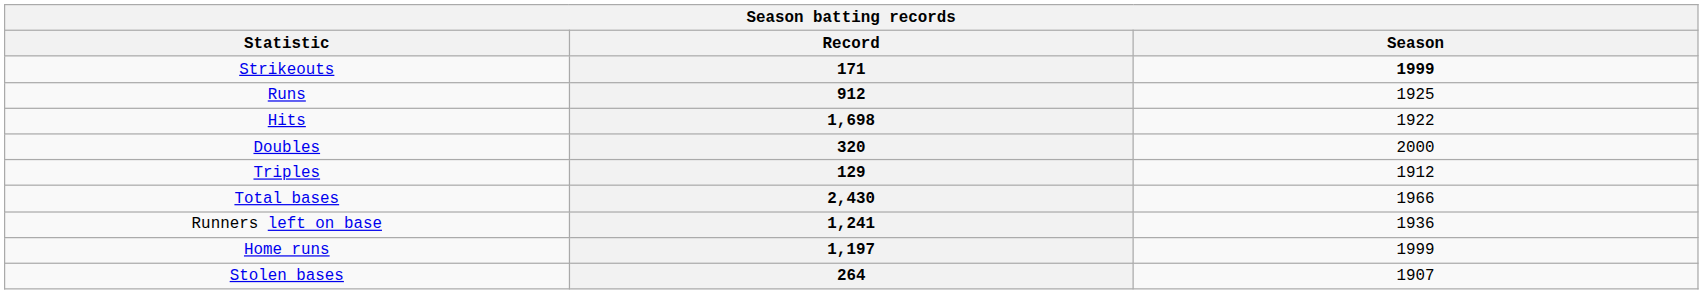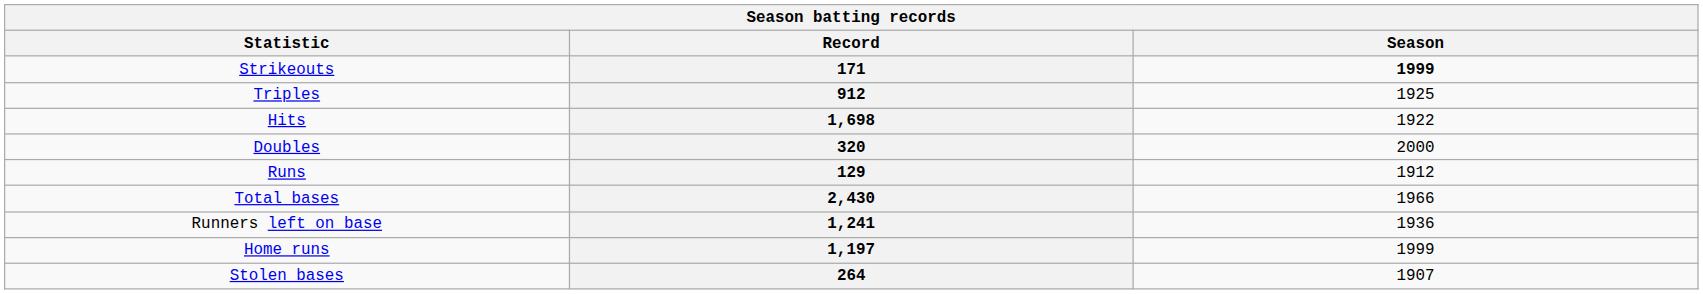(287, 95) Runs -> (287, 95) Triples
(287, 173) Triples -> (287, 173) Runs
